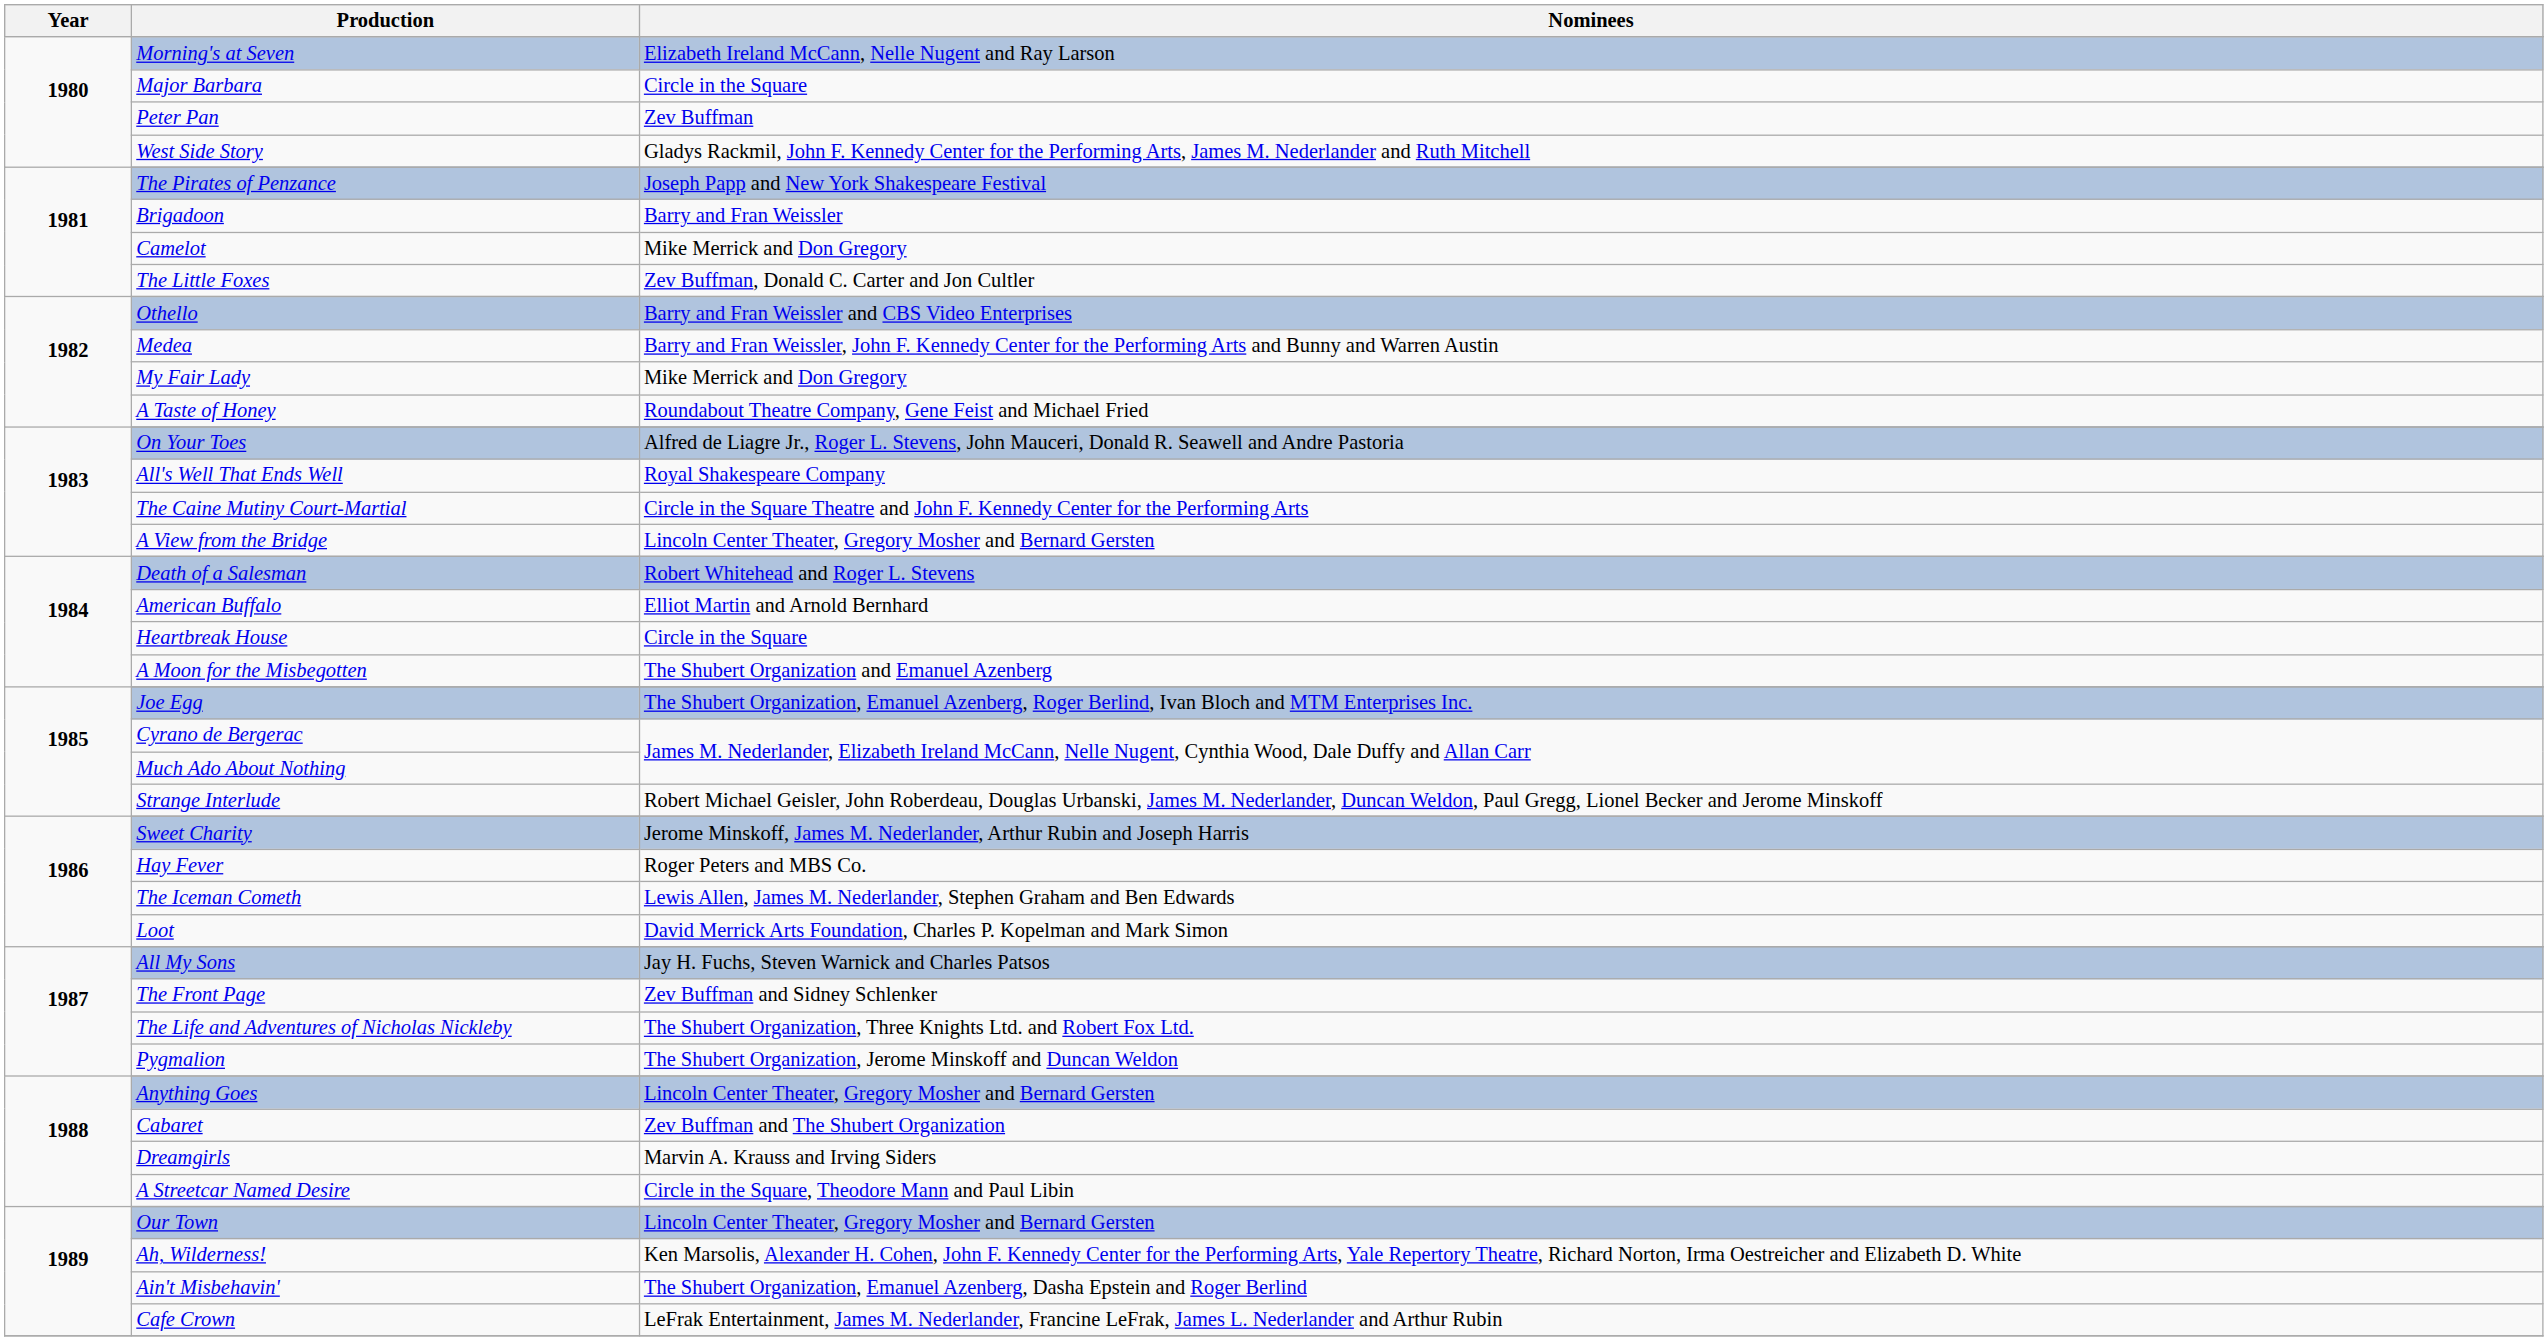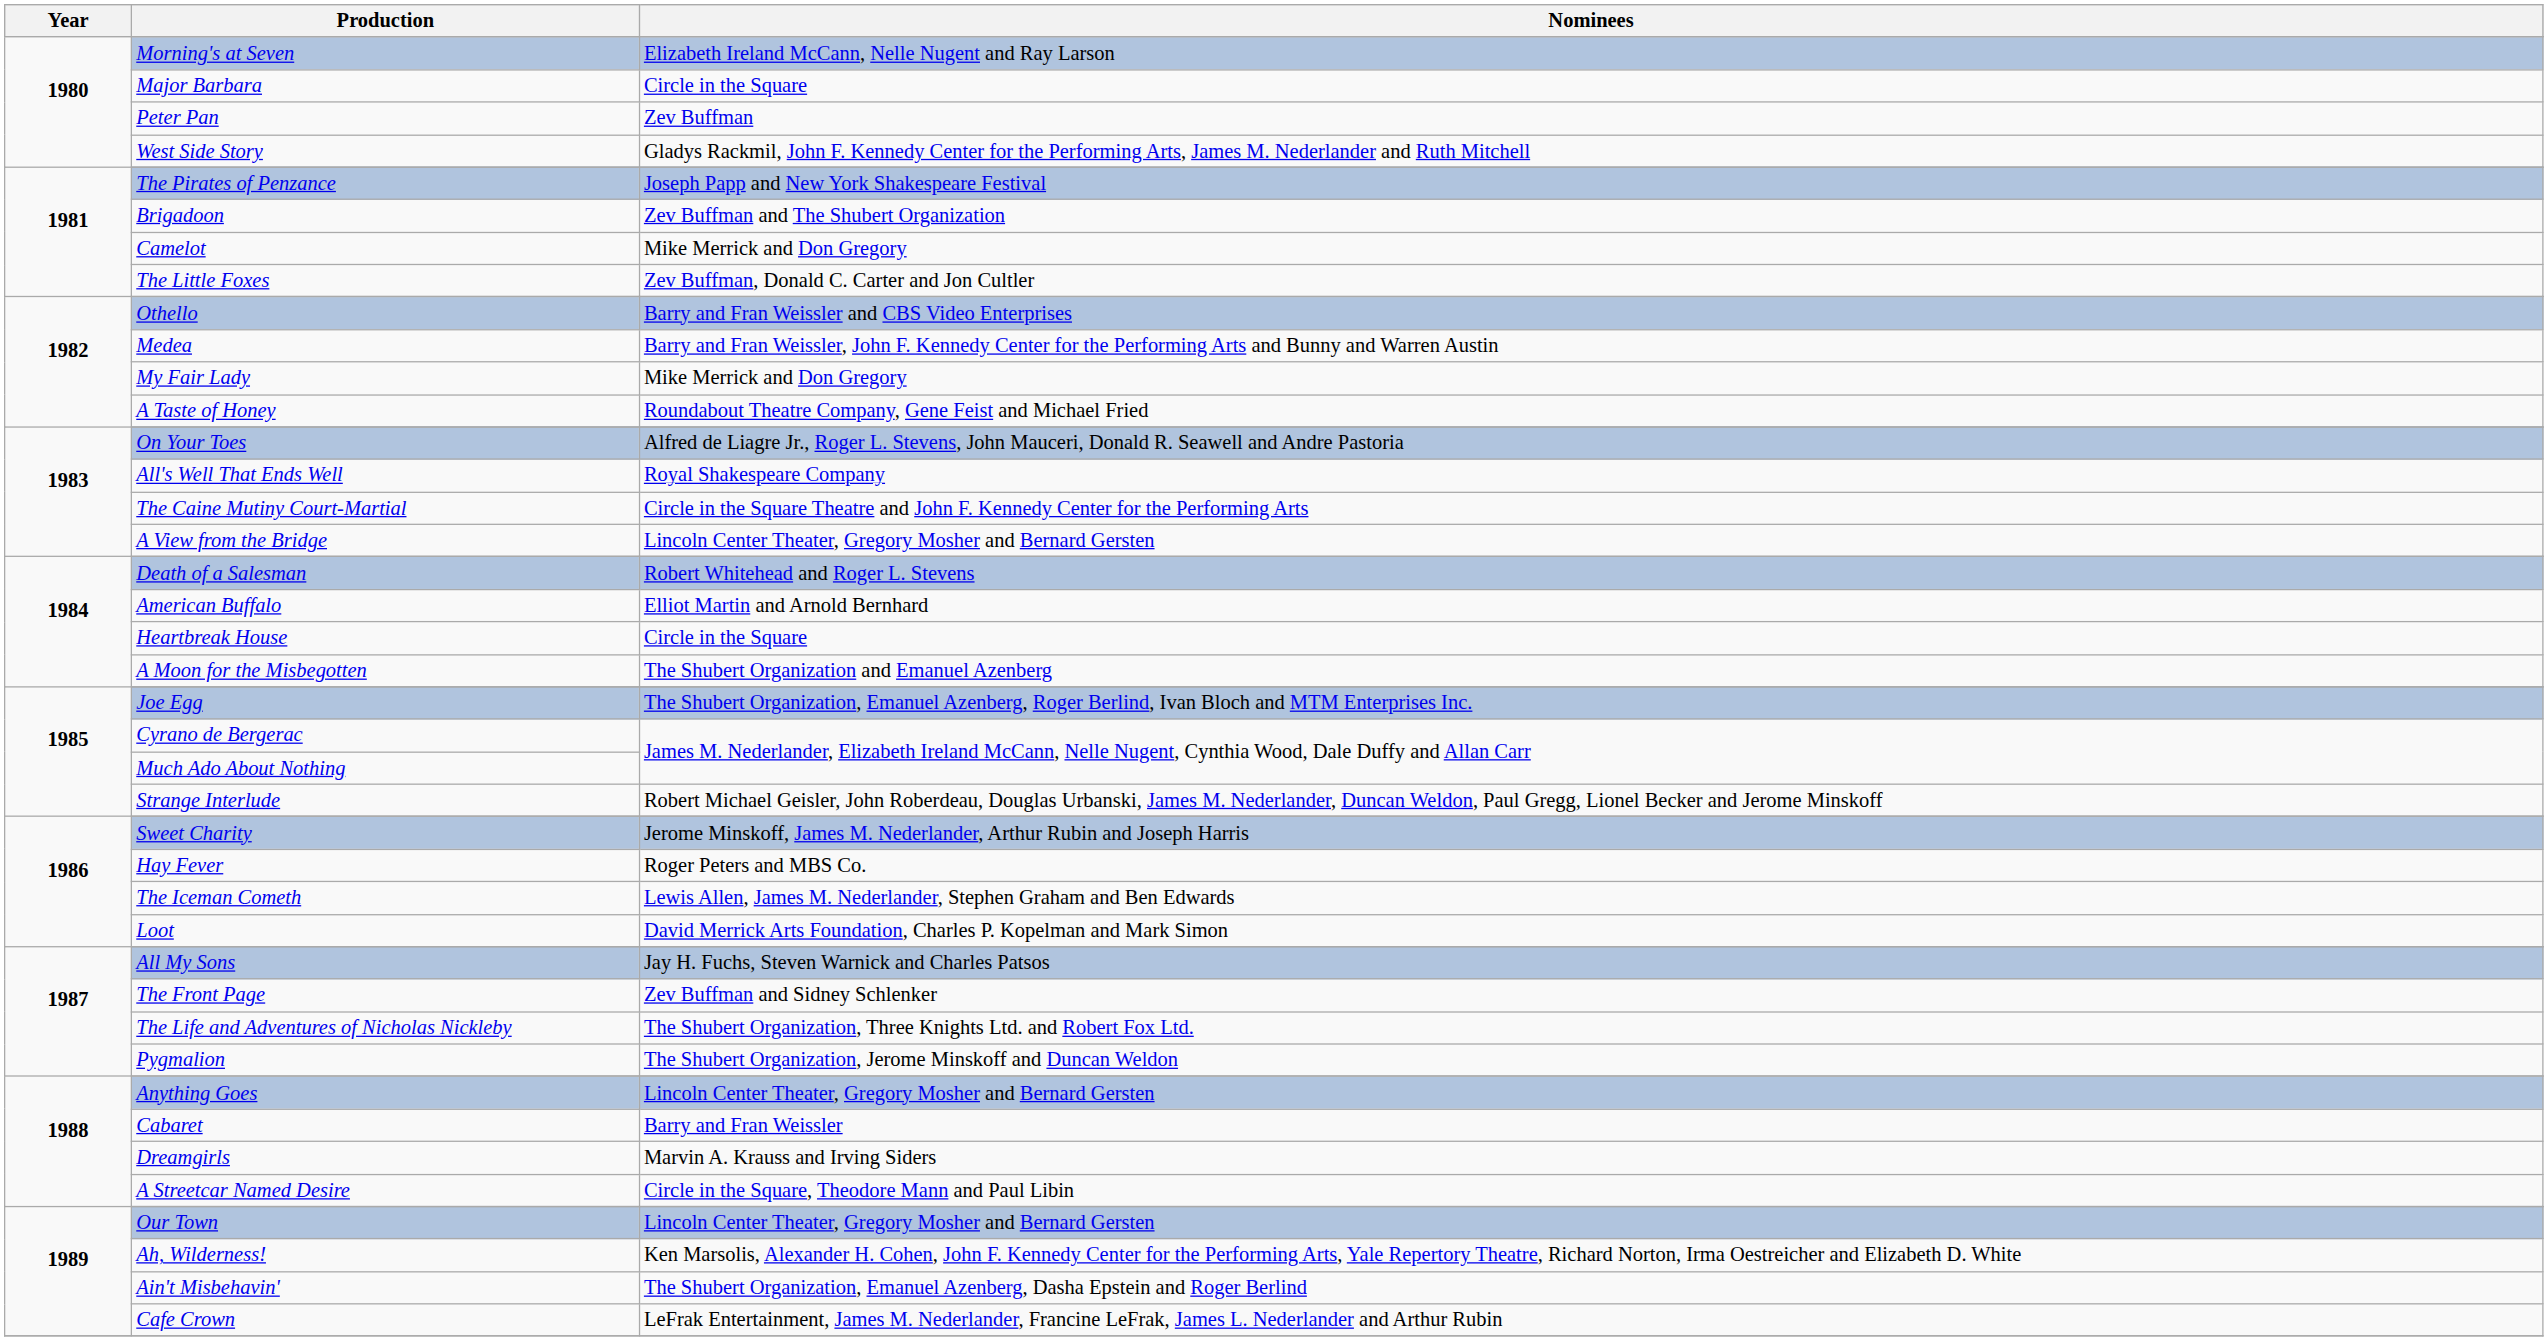(743, 215) Barry and Fran Weissler -> (824, 215) Zev Buffman and The Shubert Organization
(824, 1125) Zev Buffman and The Shubert Organization -> (743, 1125) Barry and Fran Weissler
